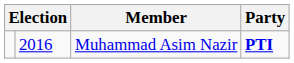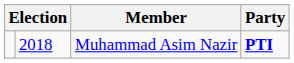(36, 44) 2016 -> (36, 44) 2018
